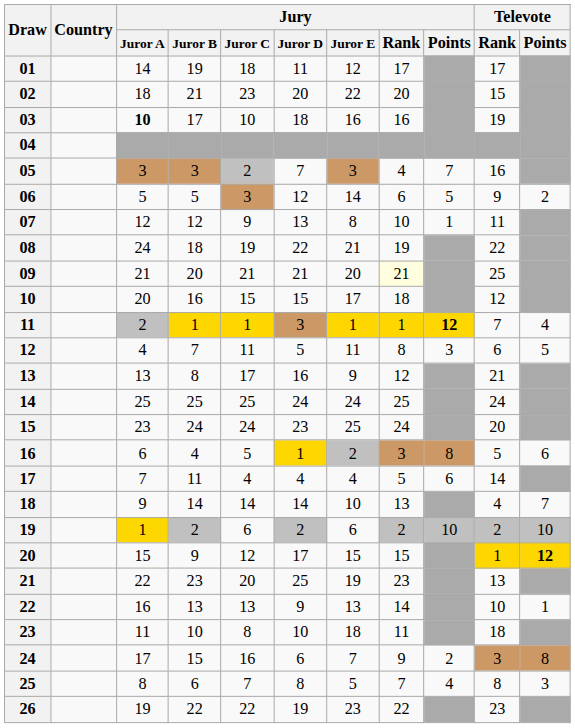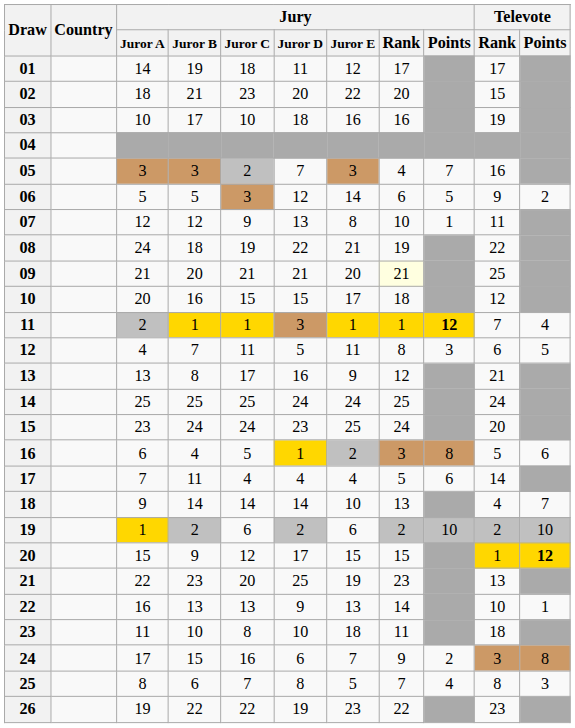(142, 119) bold -> (142, 119) normal
